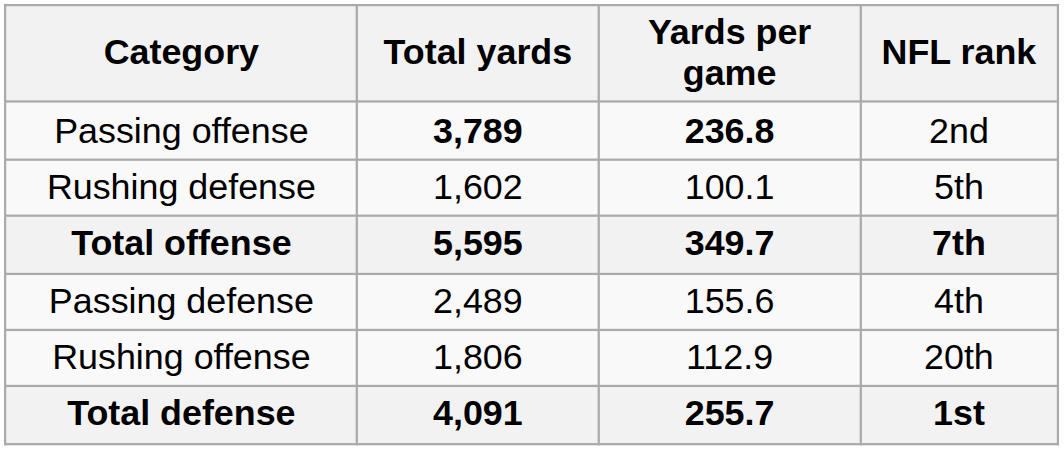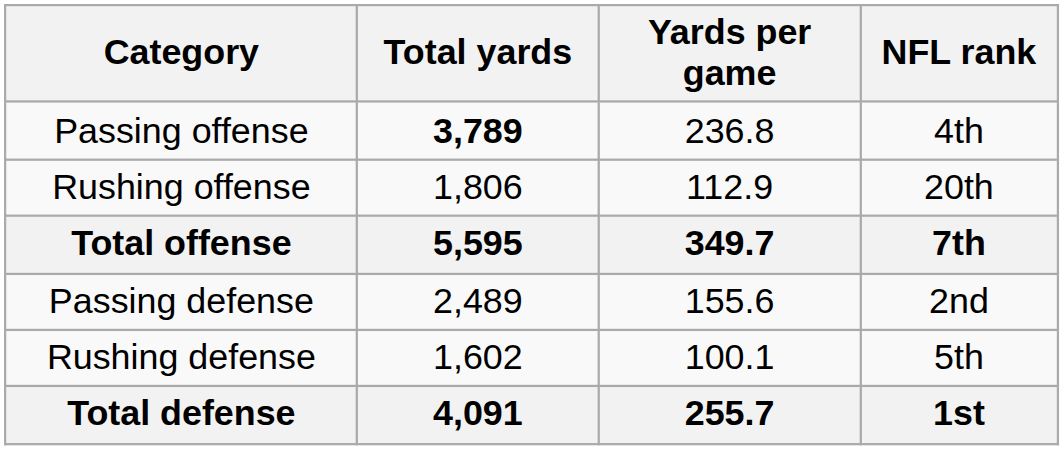(730, 130) bold -> (730, 130) normal
(959, 130) 2nd -> (959, 130) 4th
rows swapped: (181, 357) <-> (181, 186)
(959, 300) 4th -> (959, 300) 2nd
